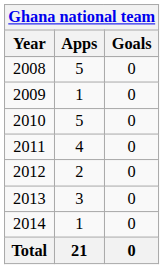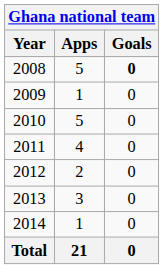(132, 69) normal -> (132, 69) bold
